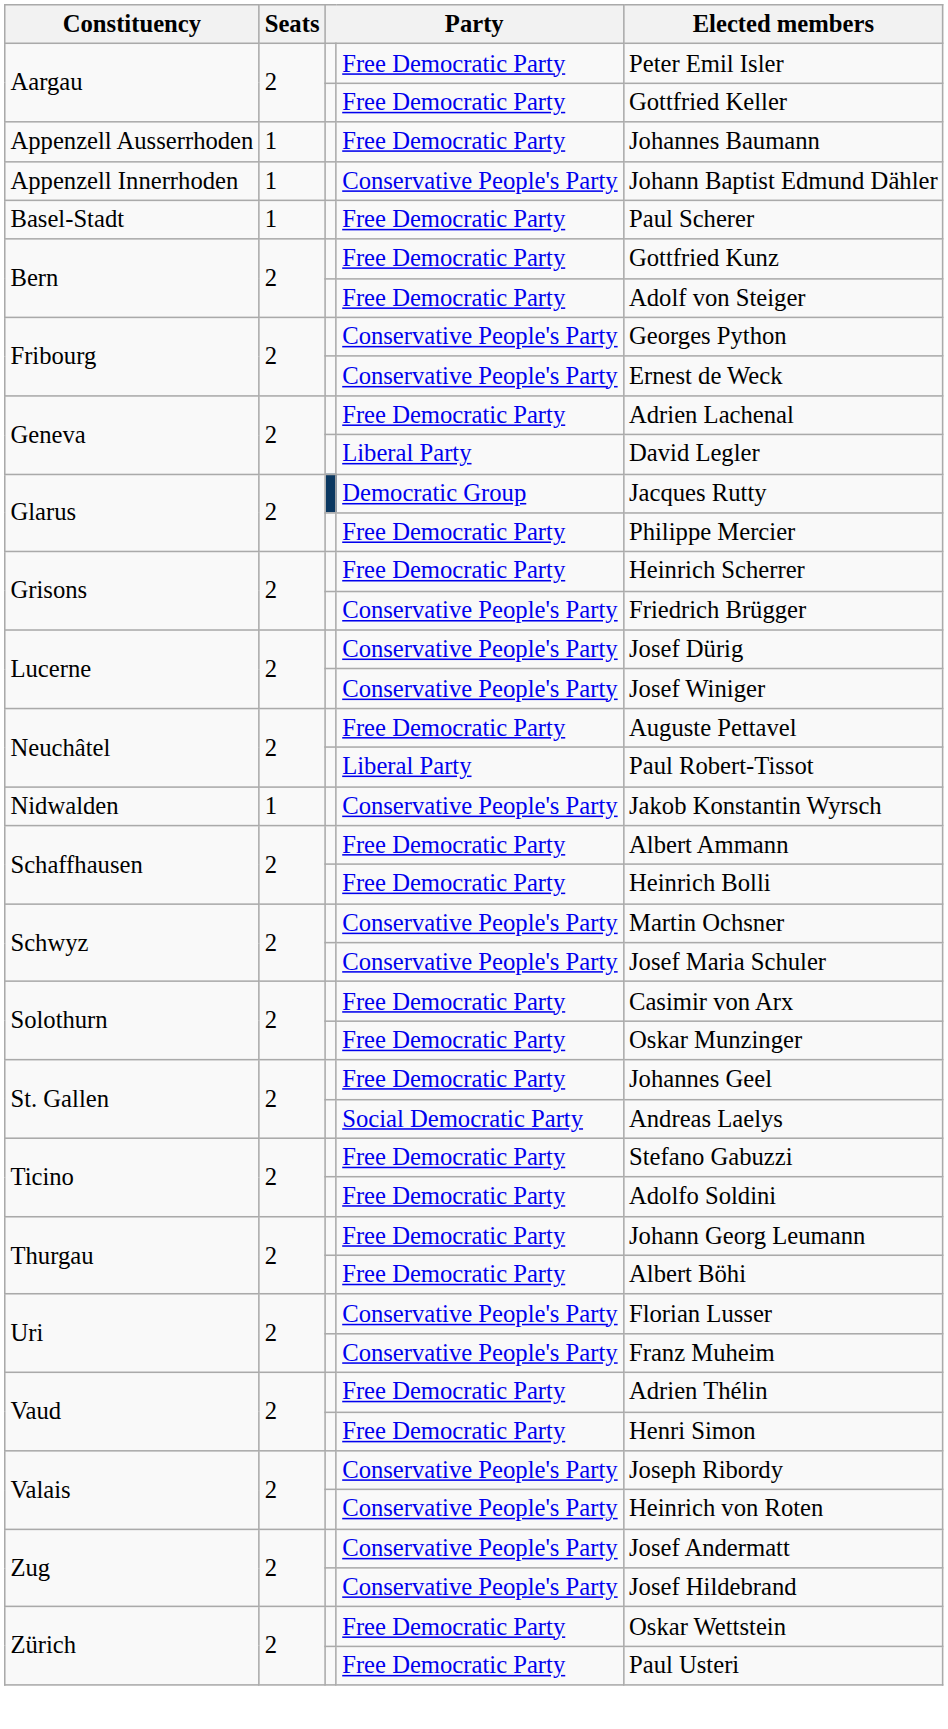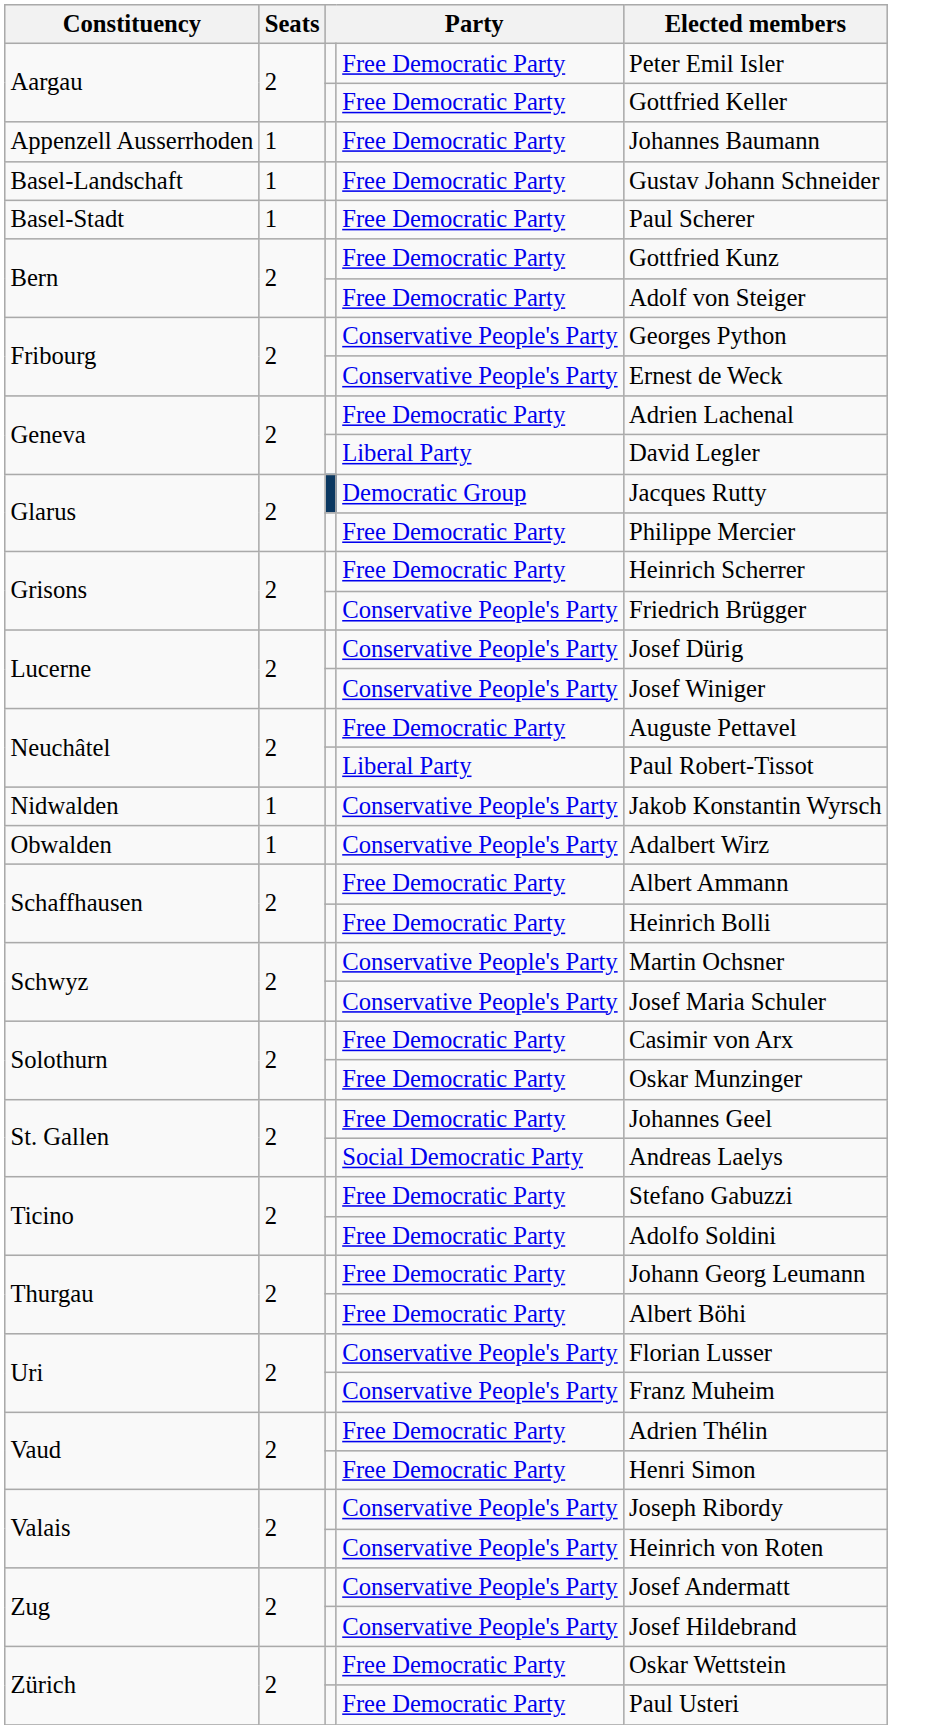- row: (124, 180)
+ row: (97, 180)
+ row: (61, 844)
